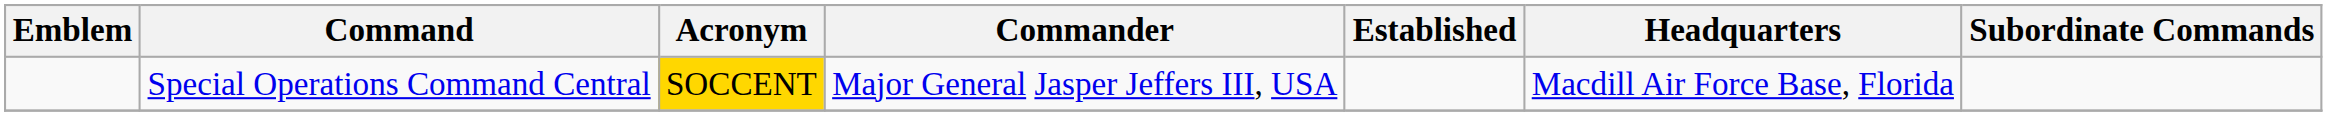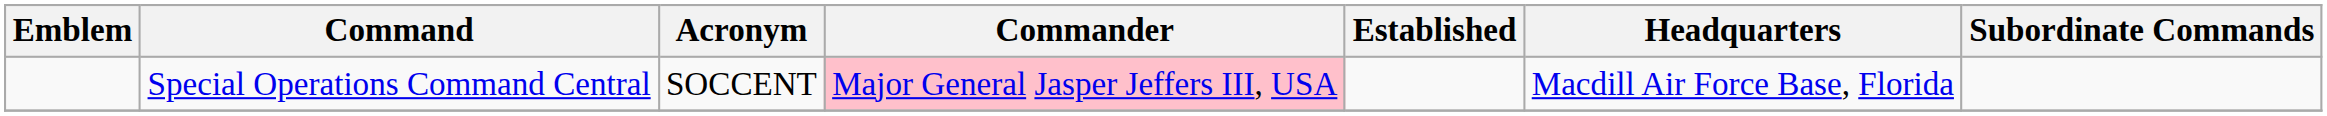(741, 83) gold background -> (741, 83) no background
(1085, 83) no background -> (1085, 83) pink background
